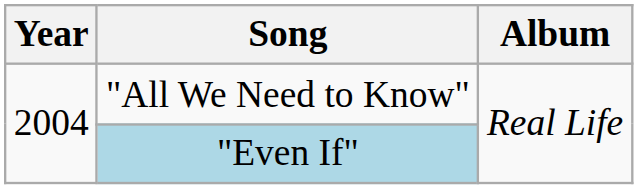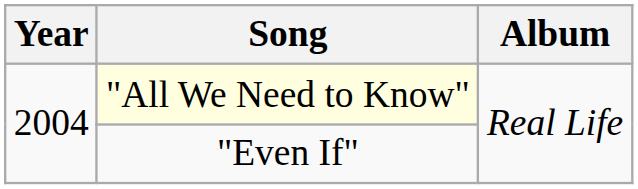(288, 93) no background -> (288, 93) lightyellow background
(288, 152) lightblue background -> (288, 152) no background
